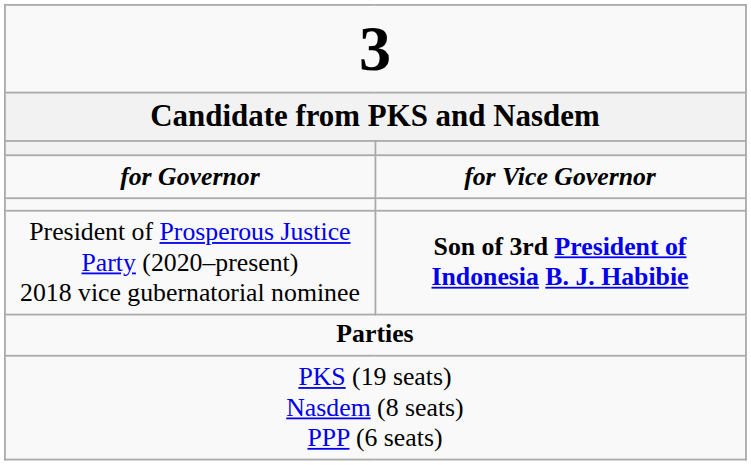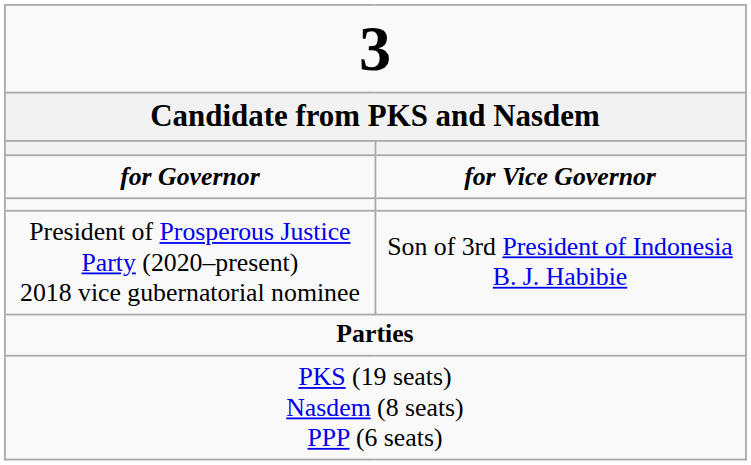(560, 261) bold -> (560, 261) normal
